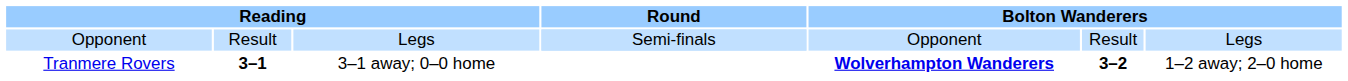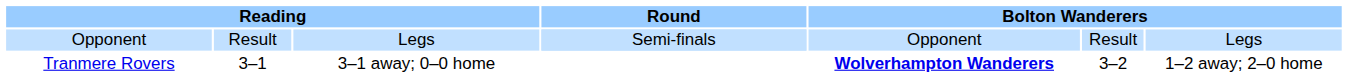(253, 63) bold -> (253, 63) normal
(1113, 63) bold -> (1113, 63) normal
